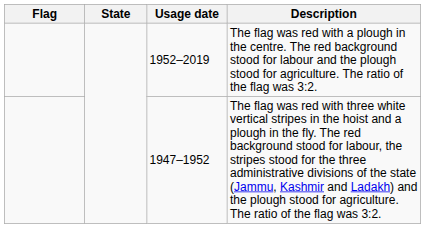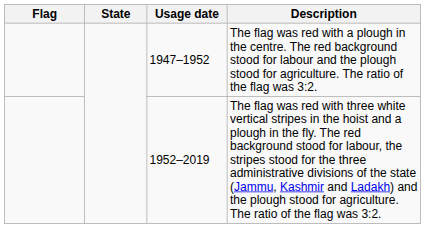(179, 60) 1952–2019 -> (179, 60) 1947–1952
(179, 160) 1947–1952 -> (179, 160) 1952–2019
